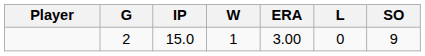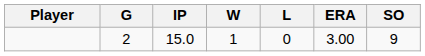columns swapped: (340, 16) <-> (287, 16)
